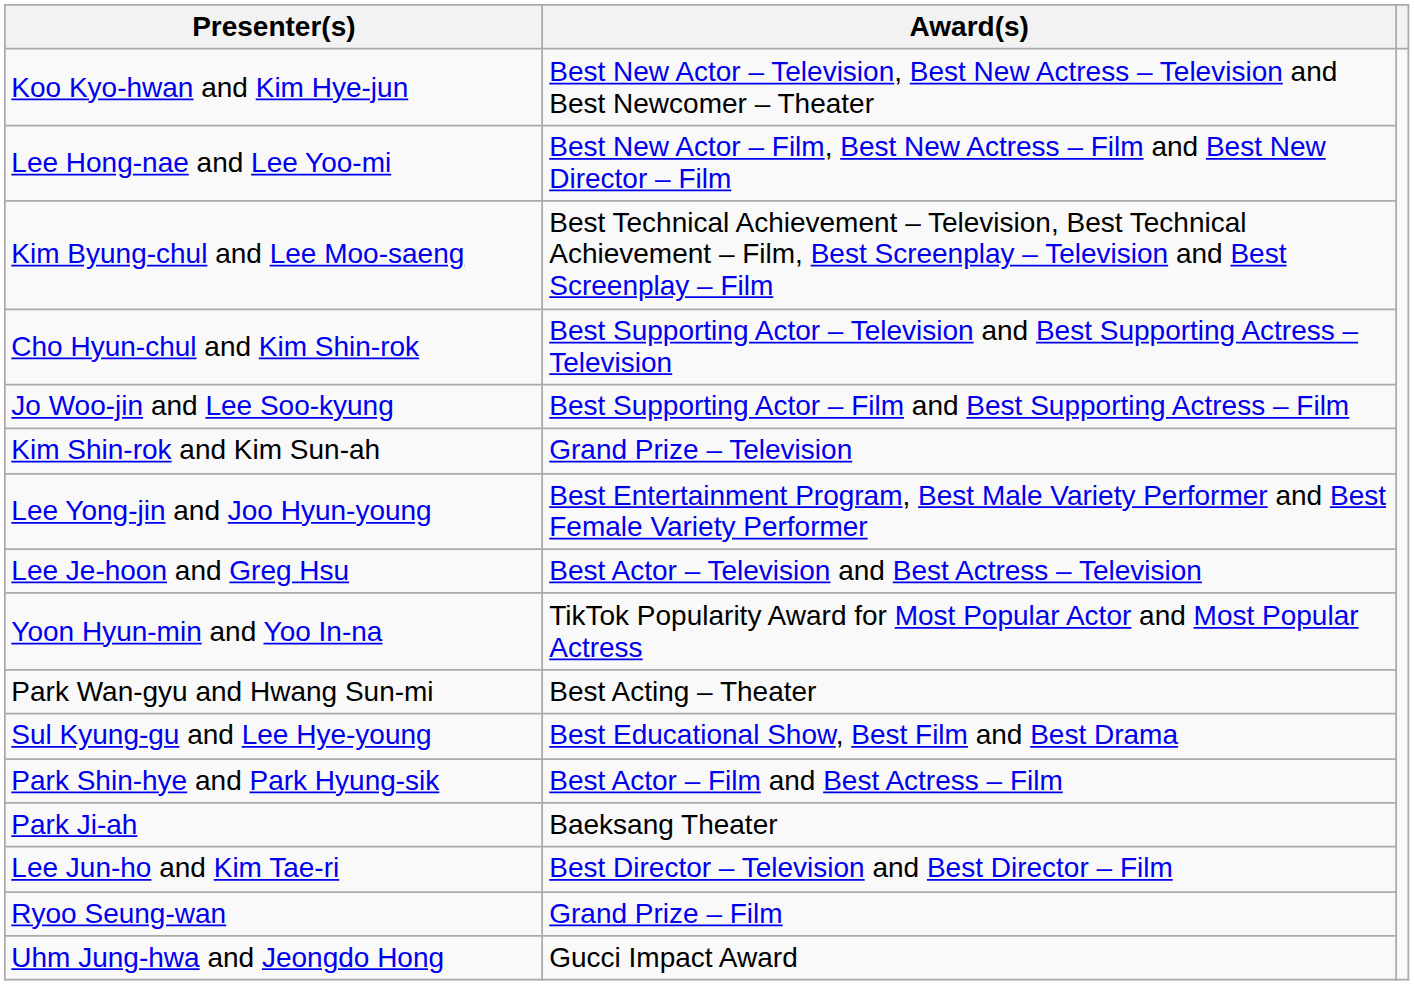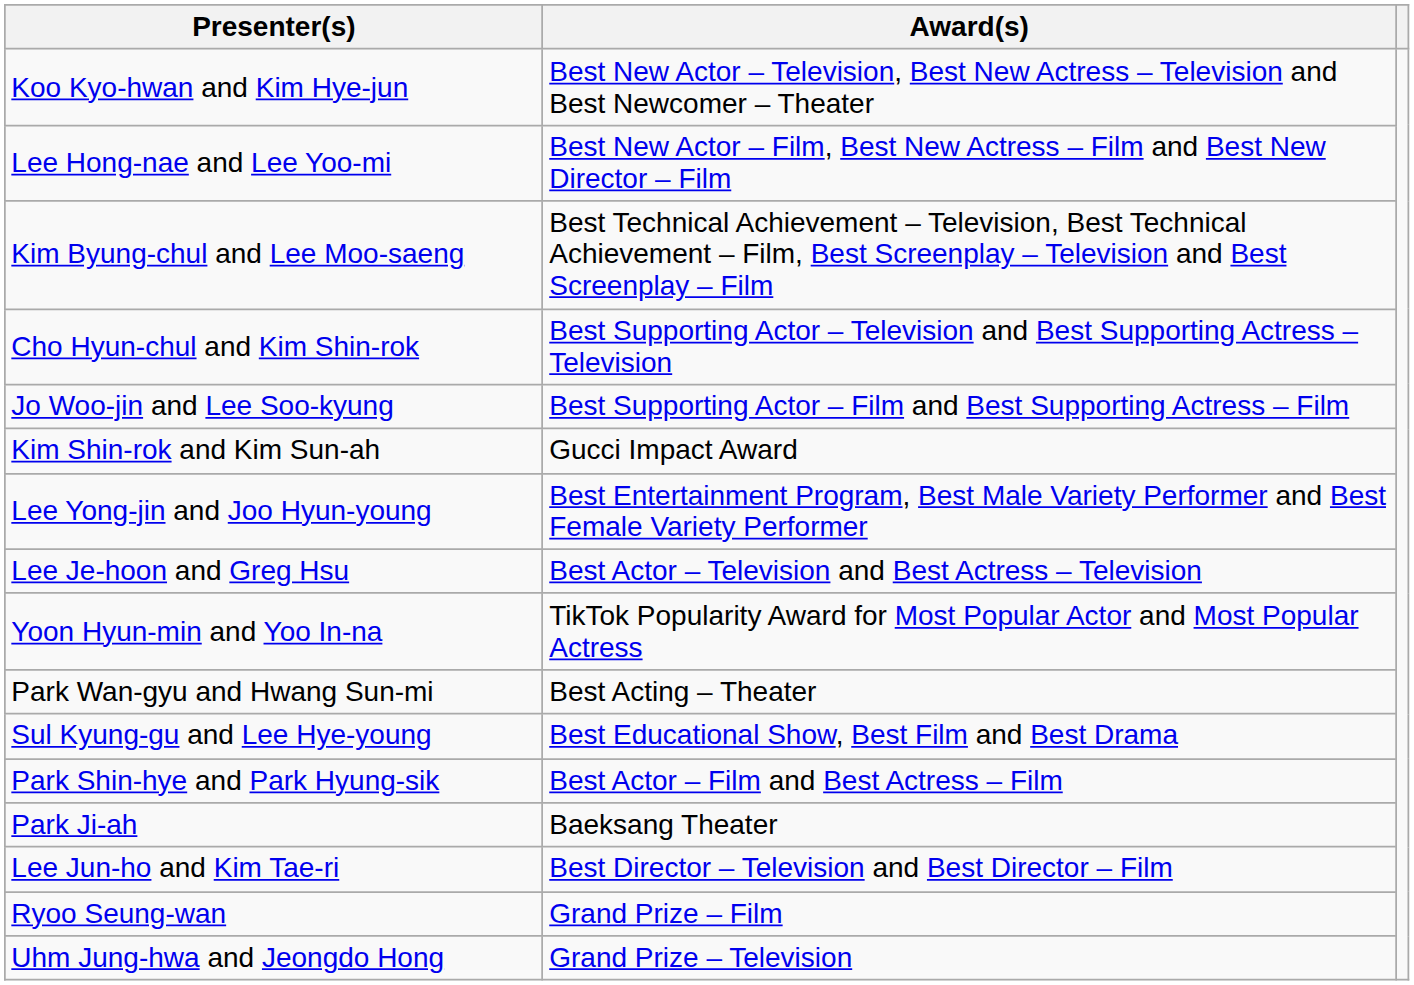(701, 450) Grand Prize – Television -> (673, 450) Gucci Impact Award
(673, 957) Gucci Impact Award -> (701, 957) Grand Prize – Television
